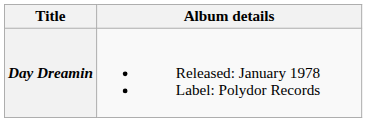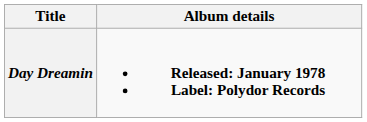(229, 81) normal -> (229, 81) bold
